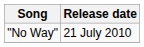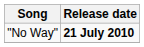(97, 33) normal -> (99, 33) bold
